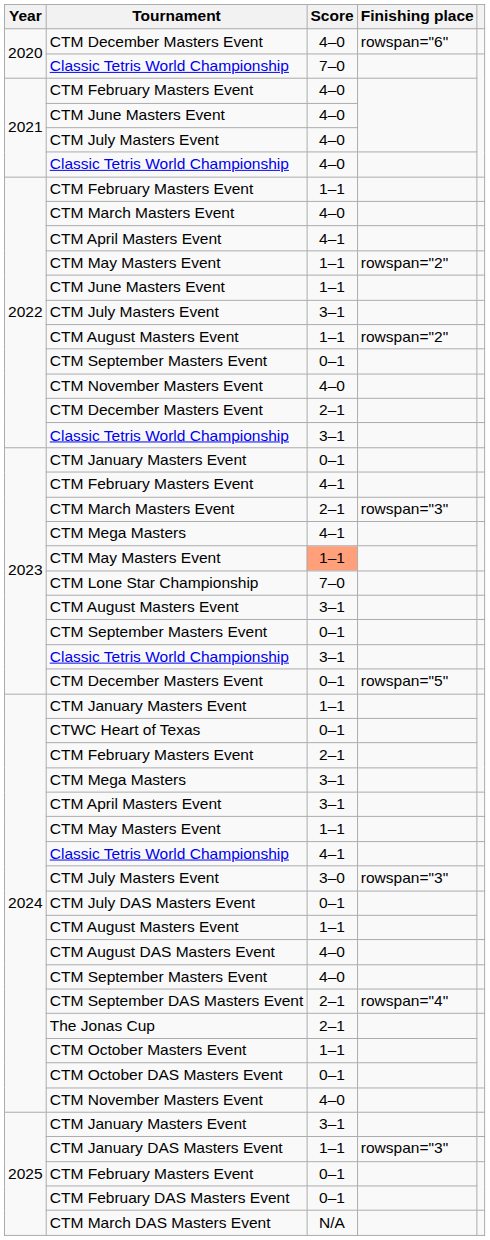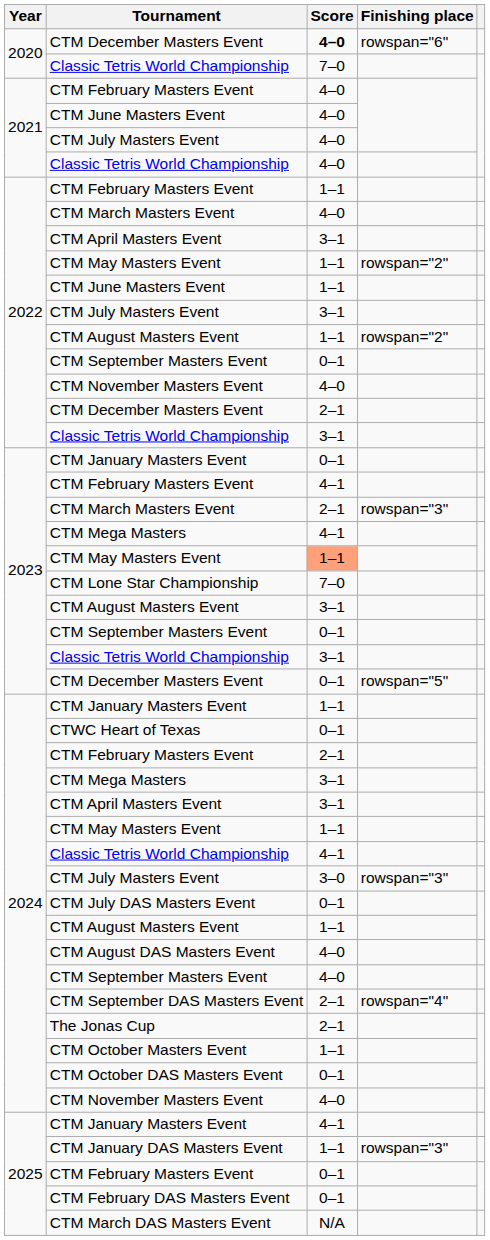(332, 41) normal -> (332, 41) bold
(332, 238) 4–1 -> (332, 238) 3–1
(332, 1124) 3–1 -> (332, 1124) 4–1
